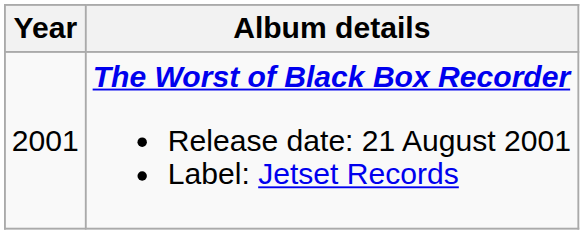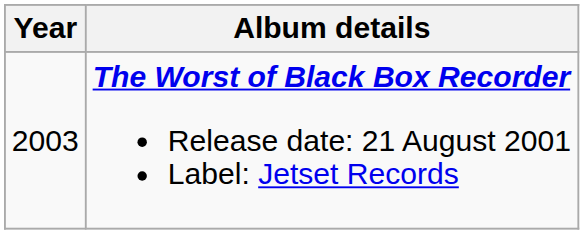(45, 139) 2001 -> (45, 139) 2003
